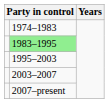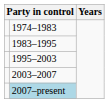(34, 43) lightgreen background -> (34, 43) no background
(39, 91) no background -> (39, 91) lightblue background
